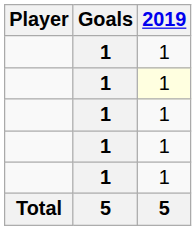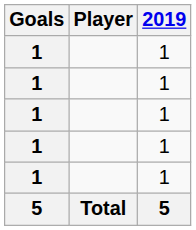columns swapped: (39, 20) <-> (105, 20)
(164, 83) lightyellow background -> (164, 83) no background
